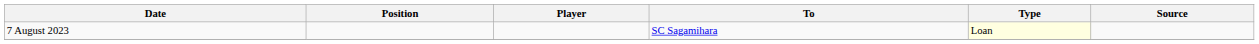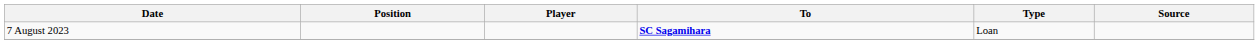(685, 31) normal -> (675, 31) bold
(982, 31) lightyellow background -> (987, 31) no background
